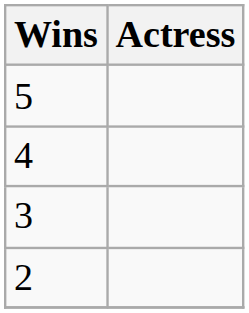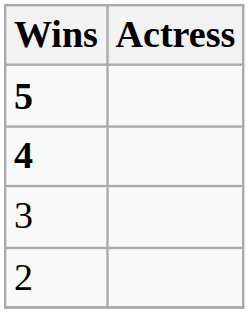(23, 95) normal -> (23, 95) bold
(23, 155) normal -> (23, 155) bold
